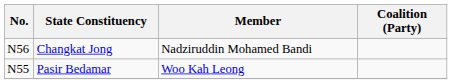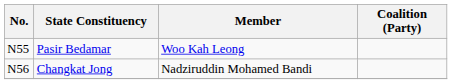rows swapped: (74, 68) <-> (75, 48)
